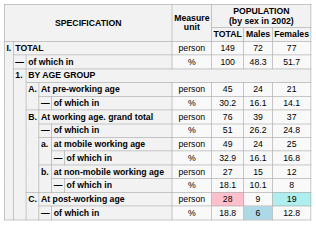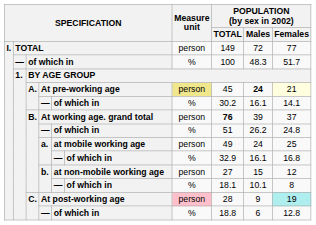(192, 89) no background -> (192, 89) khaki background
(258, 89) normal -> (258, 89) bold
(292, 89) no background -> (292, 89) lightyellow background
(228, 116) normal -> (228, 116) bold
(192, 199) no background -> (192, 199) pink background
(228, 199) pink background -> (228, 199) no background
(258, 212) lightblue background -> (258, 212) no background
